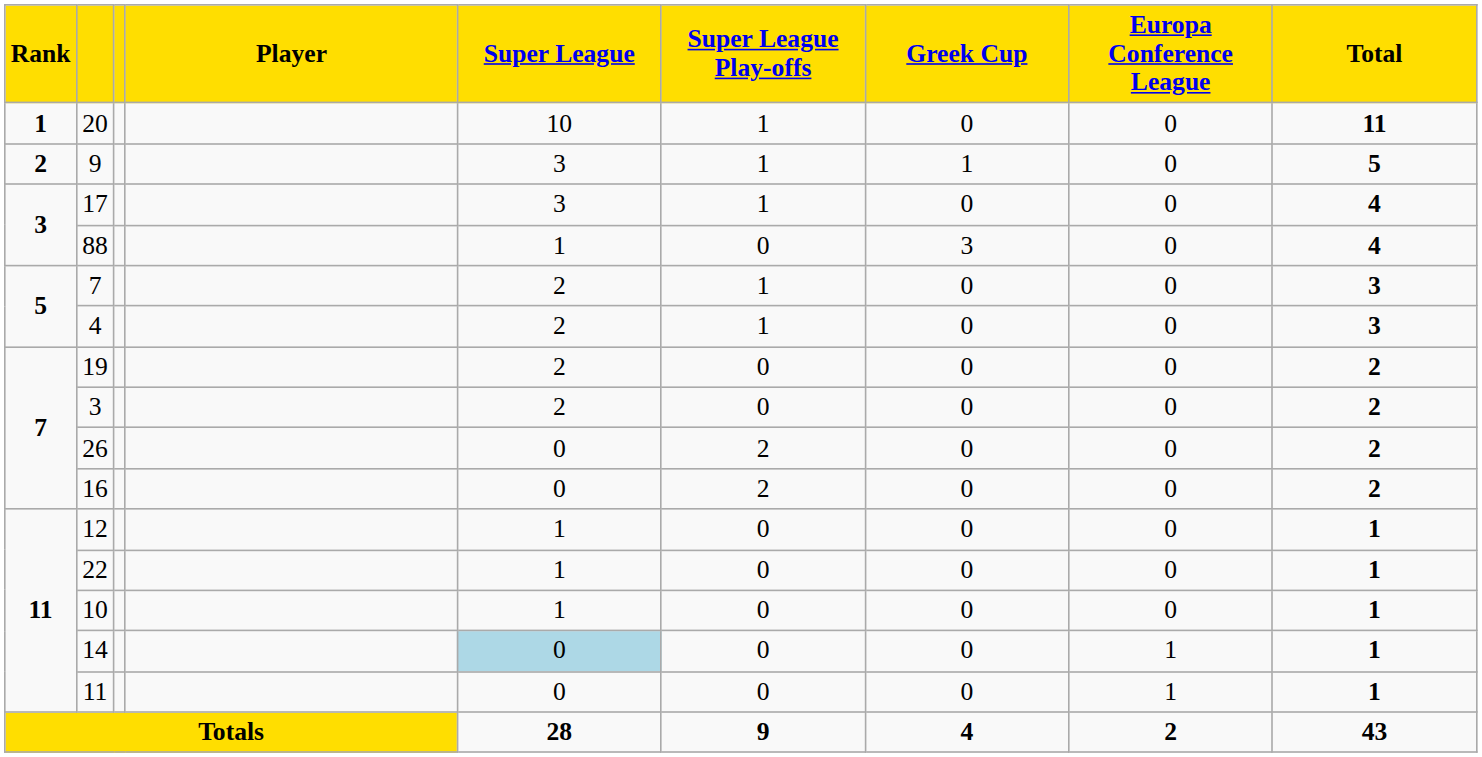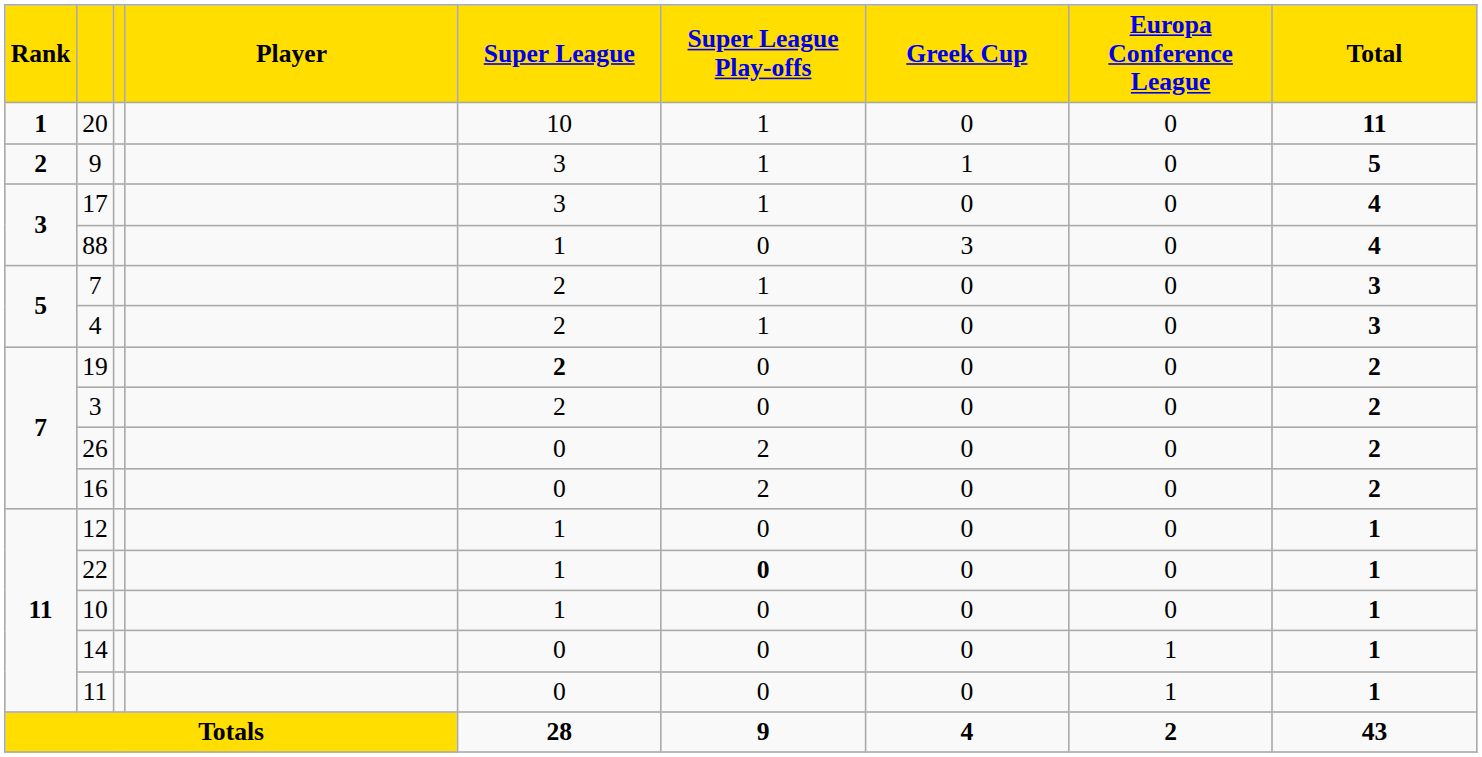(559, 366) normal -> (559, 366) bold
(763, 569) normal -> (763, 569) bold
(559, 650) lightblue background -> (559, 650) no background
